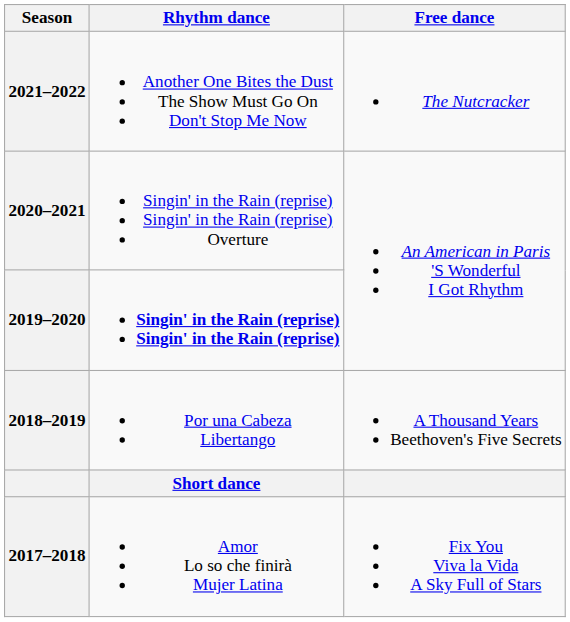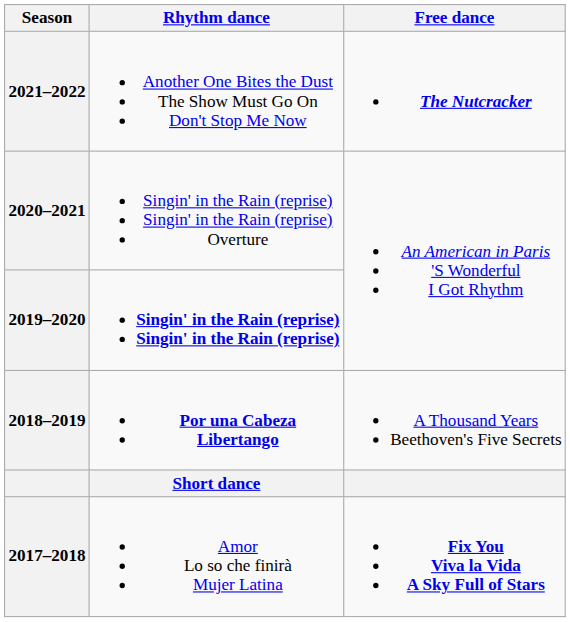(454, 101) normal -> (454, 101) bold
(216, 430) normal -> (216, 430) bold
(454, 566) normal -> (454, 566) bold
